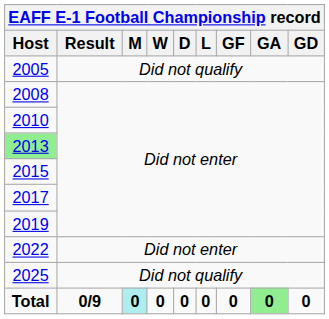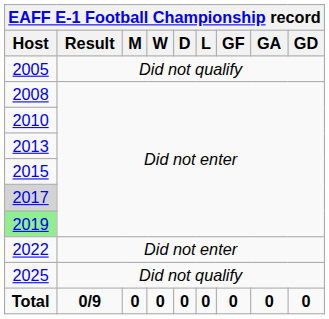(31, 146) lightgreen background -> (31, 146) no background
(31, 198) no background -> (31, 198) lightgrey background
(31, 224) no background -> (31, 224) lightgreen background
(135, 301) paleturquoise background -> (135, 301) no background
(269, 301) lightgreen background -> (269, 301) no background
